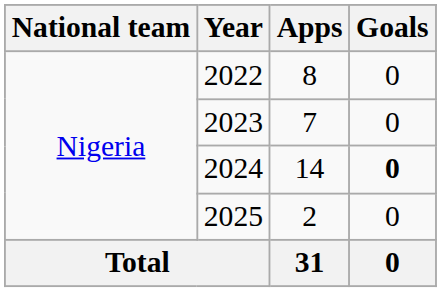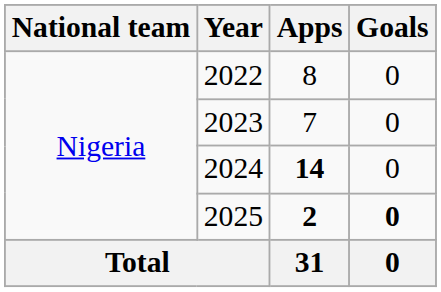(310, 168) normal -> (310, 168) bold
(392, 168) bold -> (392, 168) normal
(310, 215) normal -> (310, 215) bold
(392, 215) normal -> (392, 215) bold
